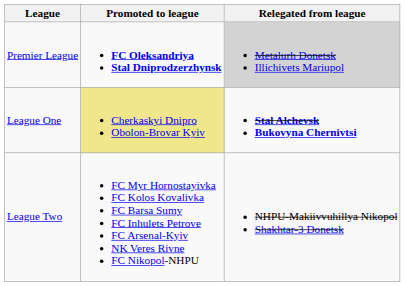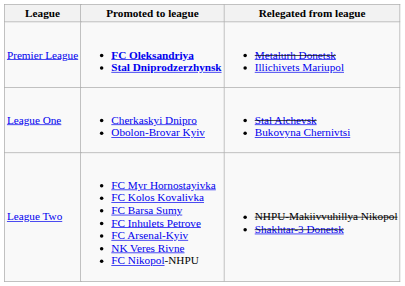(312, 61) lightgrey background -> (312, 61) no background
(152, 126) khaki background -> (152, 126) no background
(312, 126) bold -> (312, 126) normal
